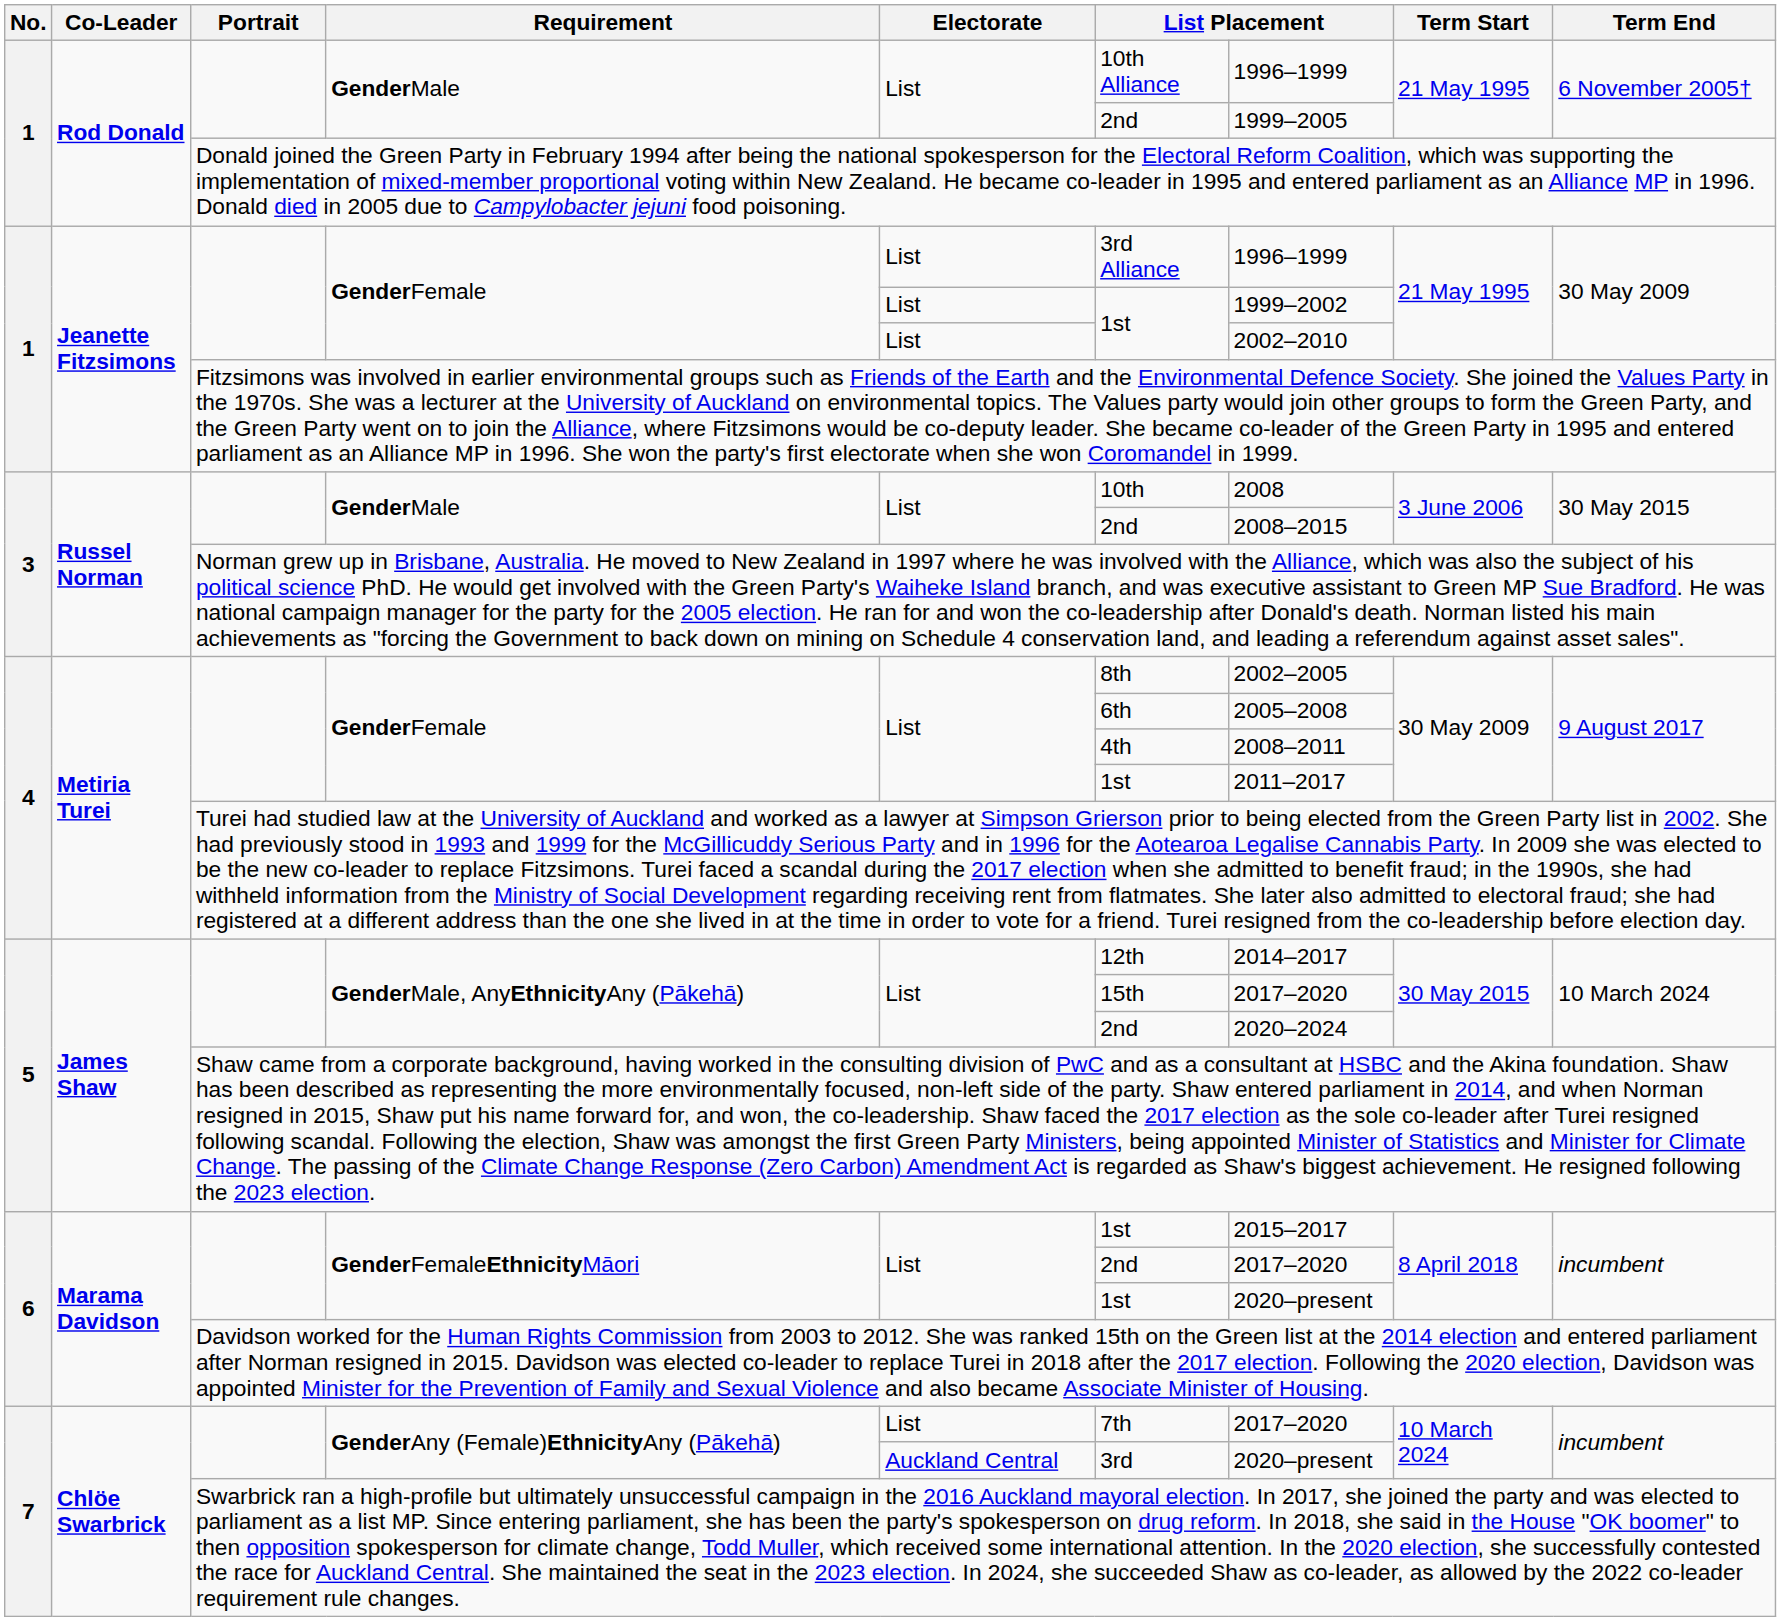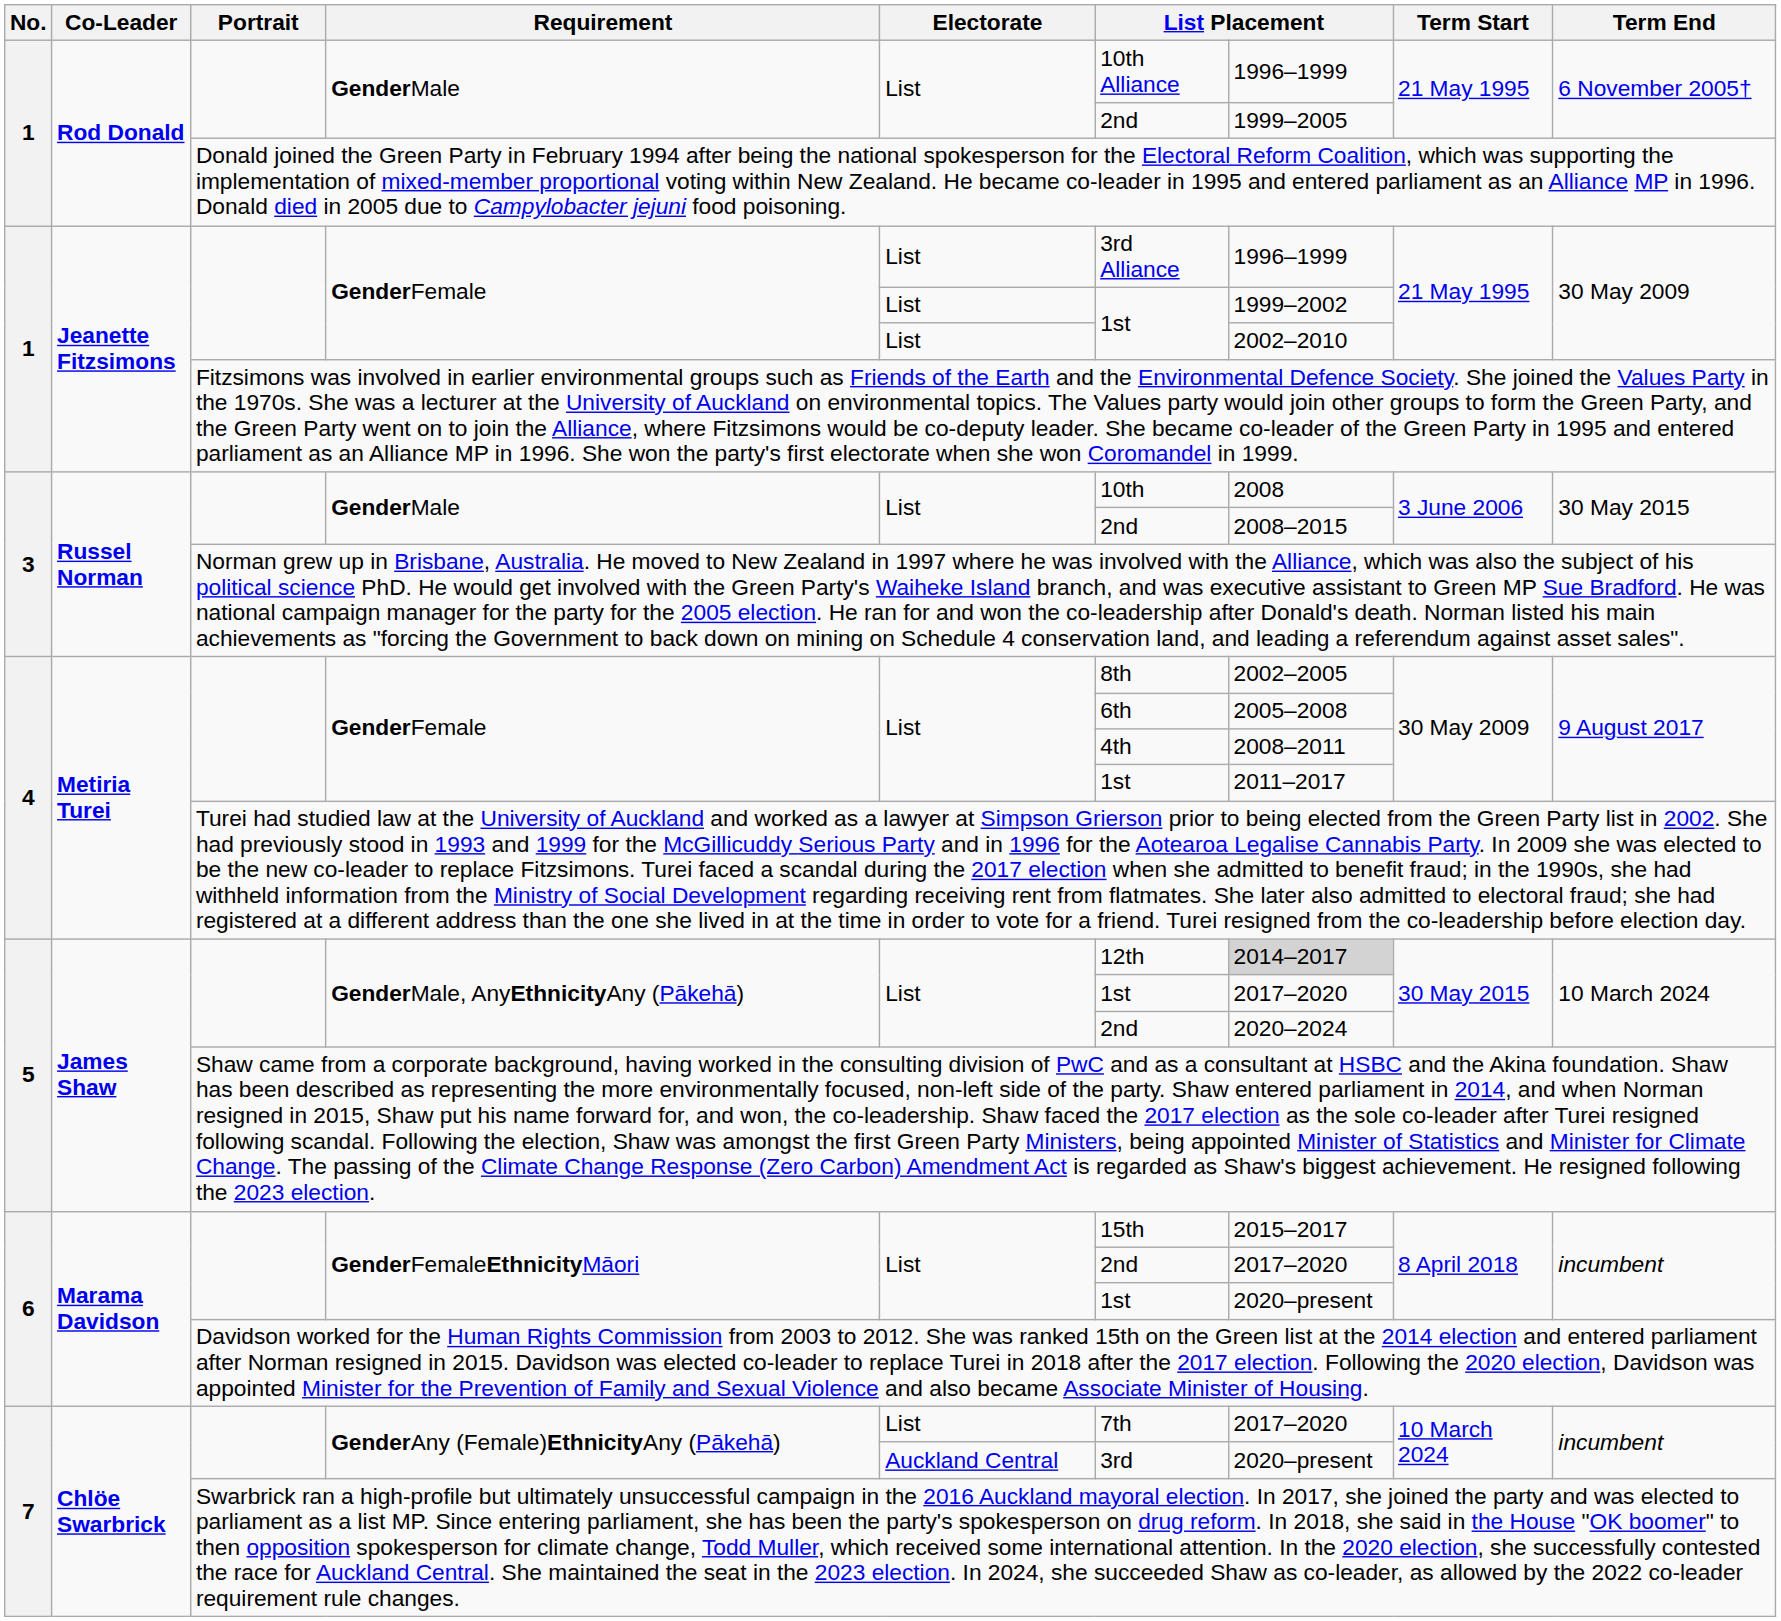(1290, 956) no background -> (1290, 956) lightgrey background
(1122, 992) 15th -> (1115, 992) 1st
(1115, 1228) 1st -> (1122, 1228) 15th
